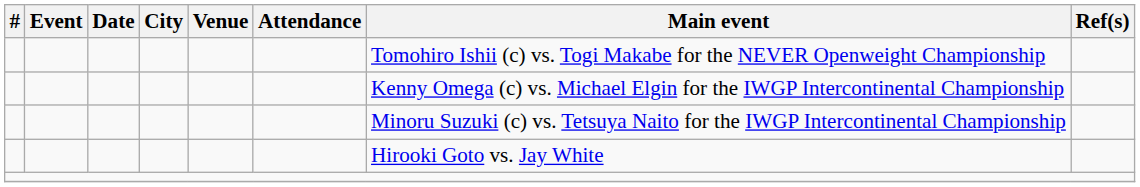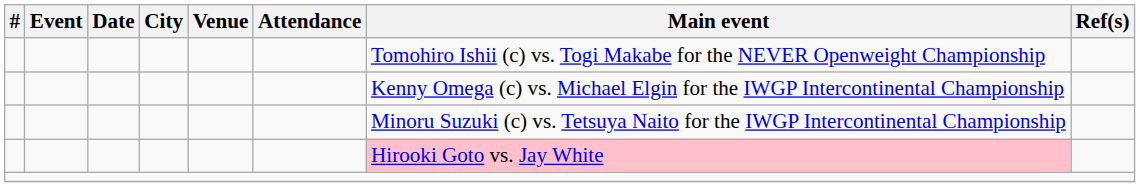(487, 155) no background -> (487, 155) pink background
